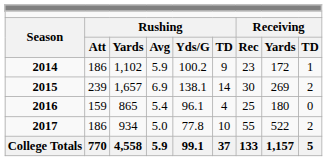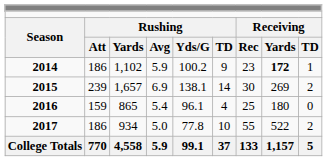(280, 67) normal -> (280, 67) bold
